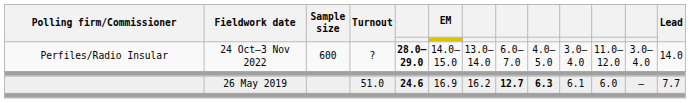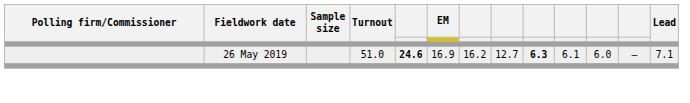- row: (255, 57)
(512, 85) bold -> (507, 55) normal
(671, 85) 7.7 -> (664, 55) 7.1
